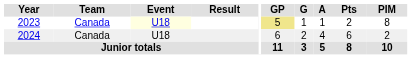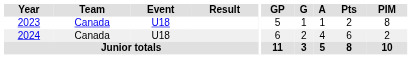(161, 23) lightyellow background -> (161, 23) no background
(278, 23) khaki background -> (278, 23) no background
